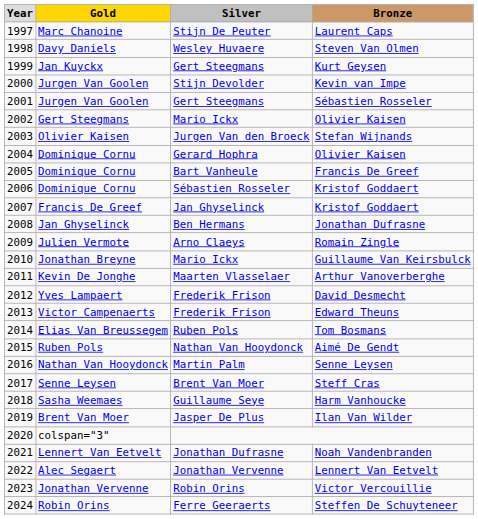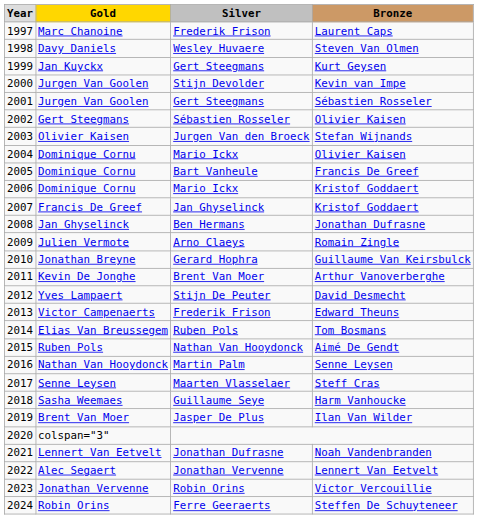(222, 31) Stijn De Peuter -> (222, 31) Frederik Frison
(206, 119) Mario Ickx -> (232, 119) Sébastien Rosseler
(215, 154) Gerard Hophra -> (206, 154) Mario Ickx
(232, 189) Sébastien Rosseler -> (206, 189) Mario Ickx
(206, 259) Mario Ickx -> (215, 259) Gerard Hophra
(232, 277) Maarten Vlasselaer -> (219, 277) Brent Van Moer
(222, 295) Frederik Frison -> (222, 295) Stijn De Peuter
(219, 383) Brent Van Moer -> (232, 383) Maarten Vlasselaer
